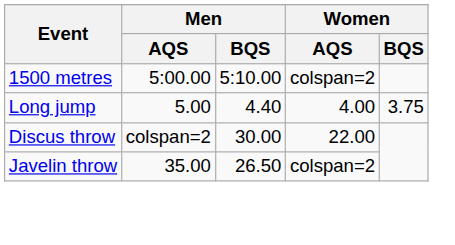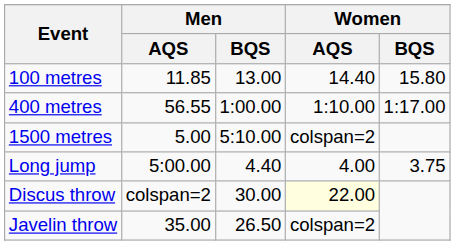+ row: (55, 78)
+ row: (55, 107)
(180, 78) 5:00.00 -> (193, 136) 5.00
(193, 107) 5.00 -> (180, 166) 5:00.00
(352, 136) no background -> (352, 195) lightyellow background
